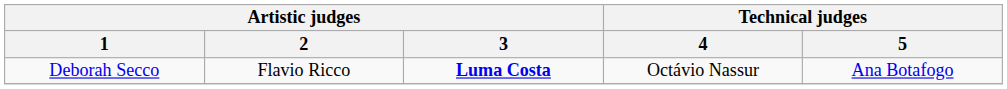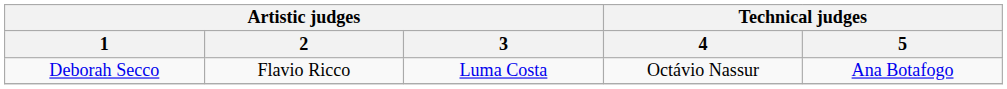(503, 70) bold -> (503, 70) normal
